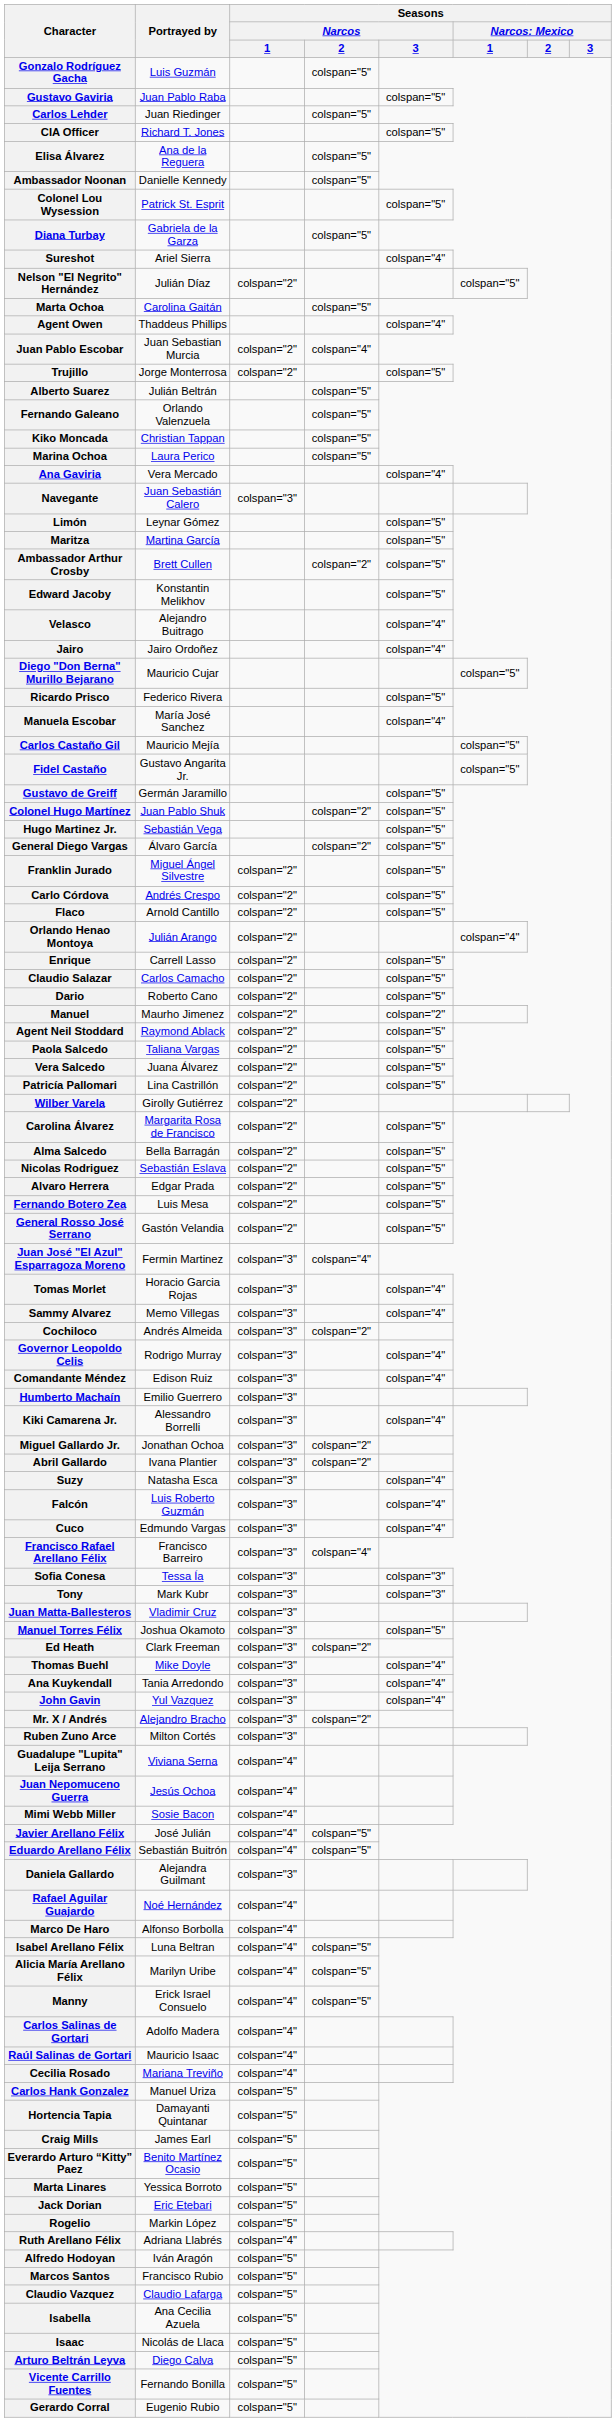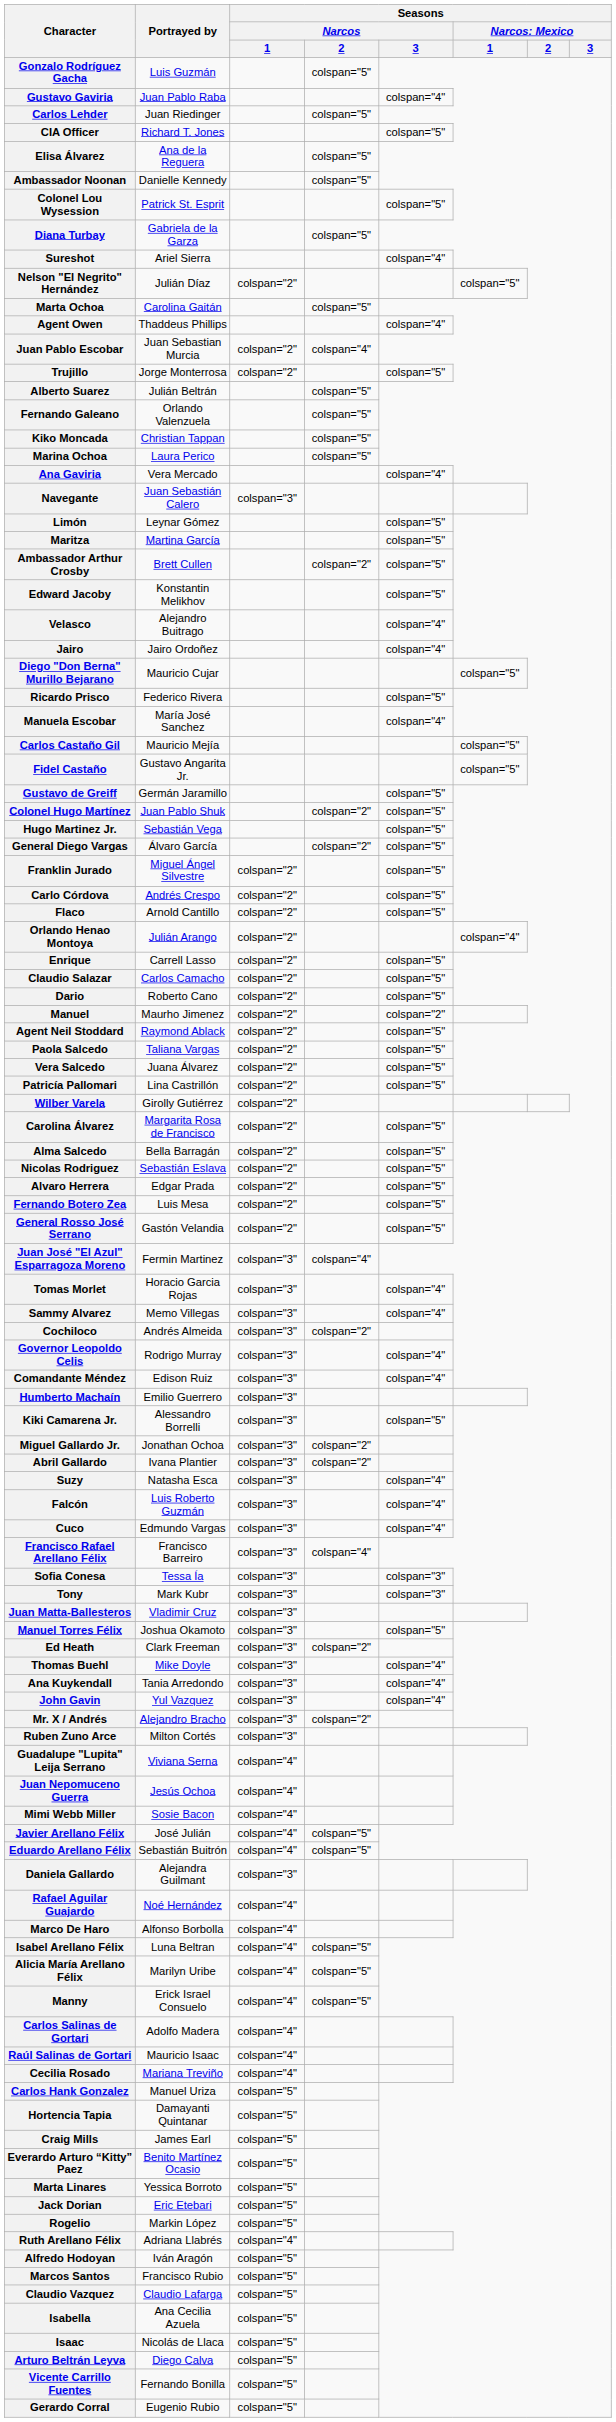(416, 97) colspan="5" -> (416, 97) colspan="4"
(416, 1421) colspan="4" -> (416, 1421) colspan="5"
